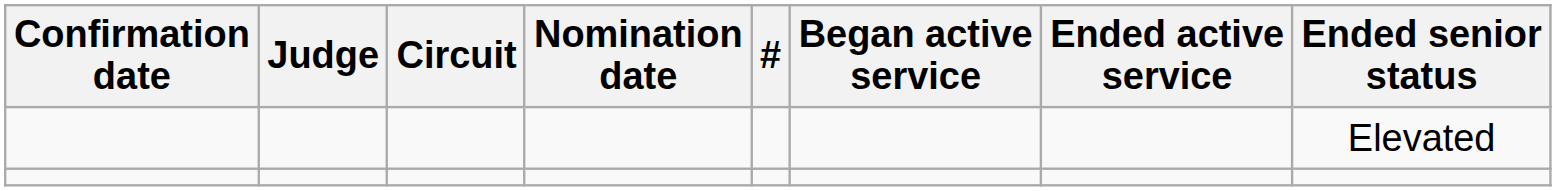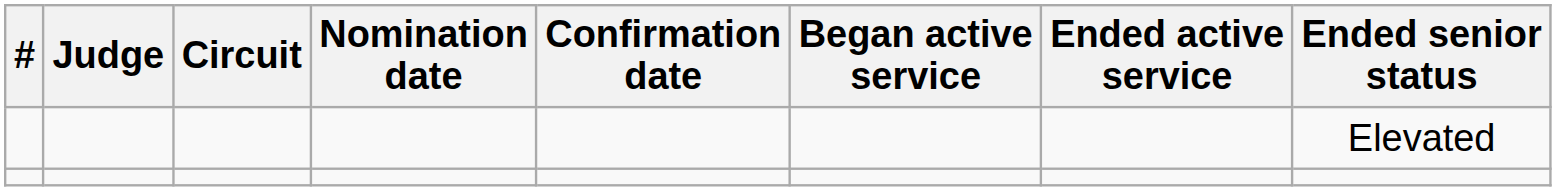columns swapped: (771, 55) <-> (132, 55)
